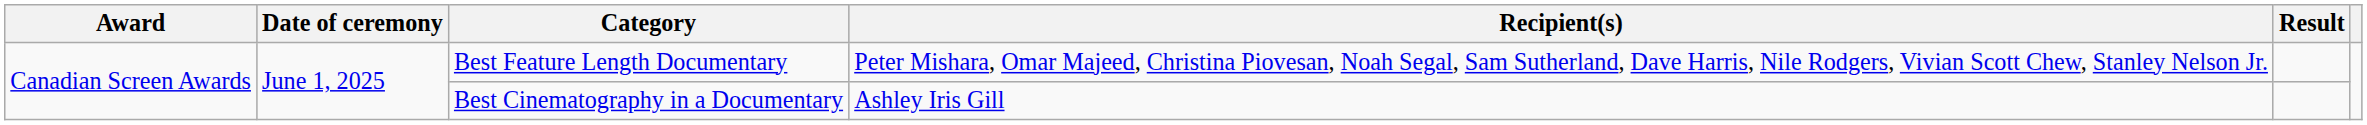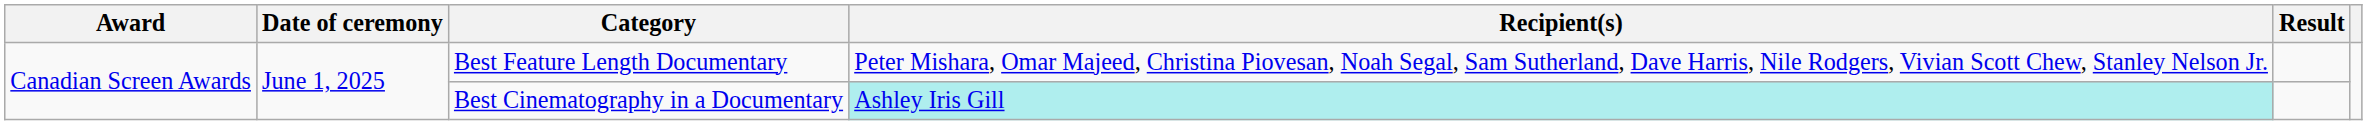(929, 100) no background -> (929, 100) paleturquoise background
